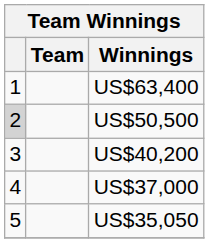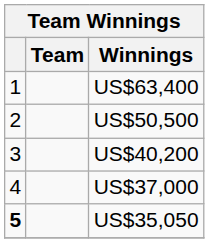(15, 120) lightgrey background -> (15, 120) no background
(15, 220) normal -> (15, 220) bold
